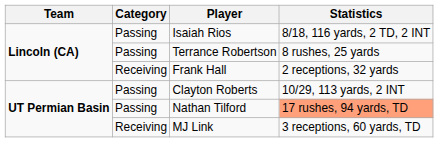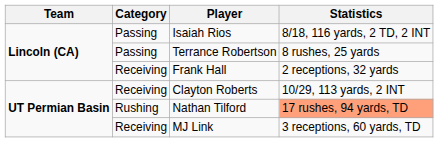(136, 89) Passing -> (141, 89) Receiving
(136, 108) Passing -> (137, 108) Rushing
